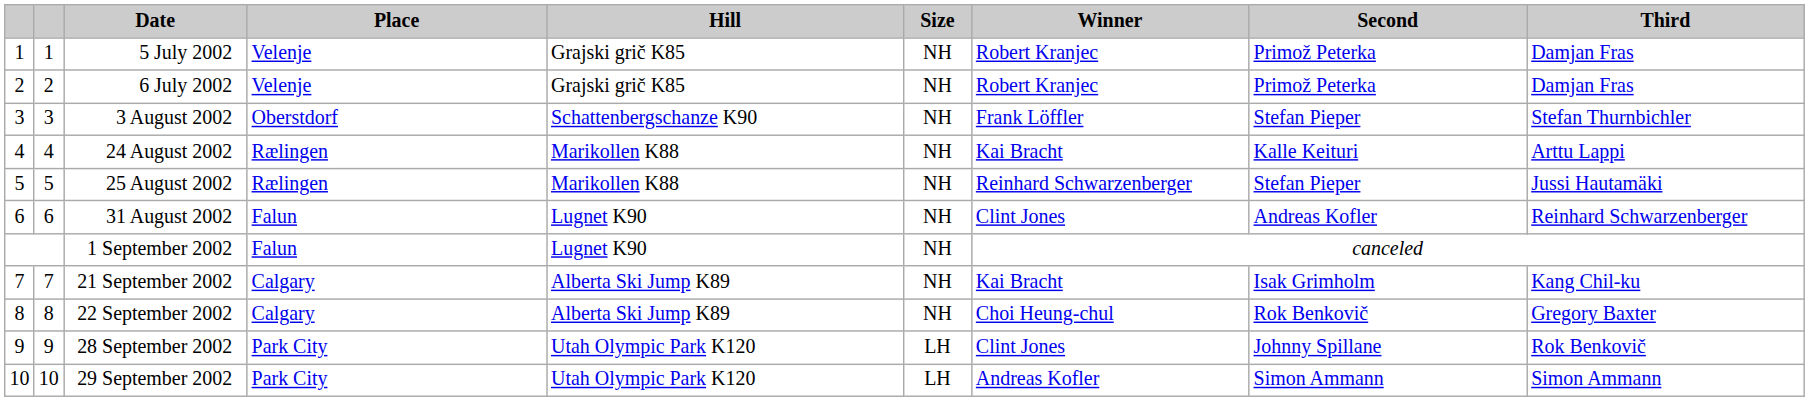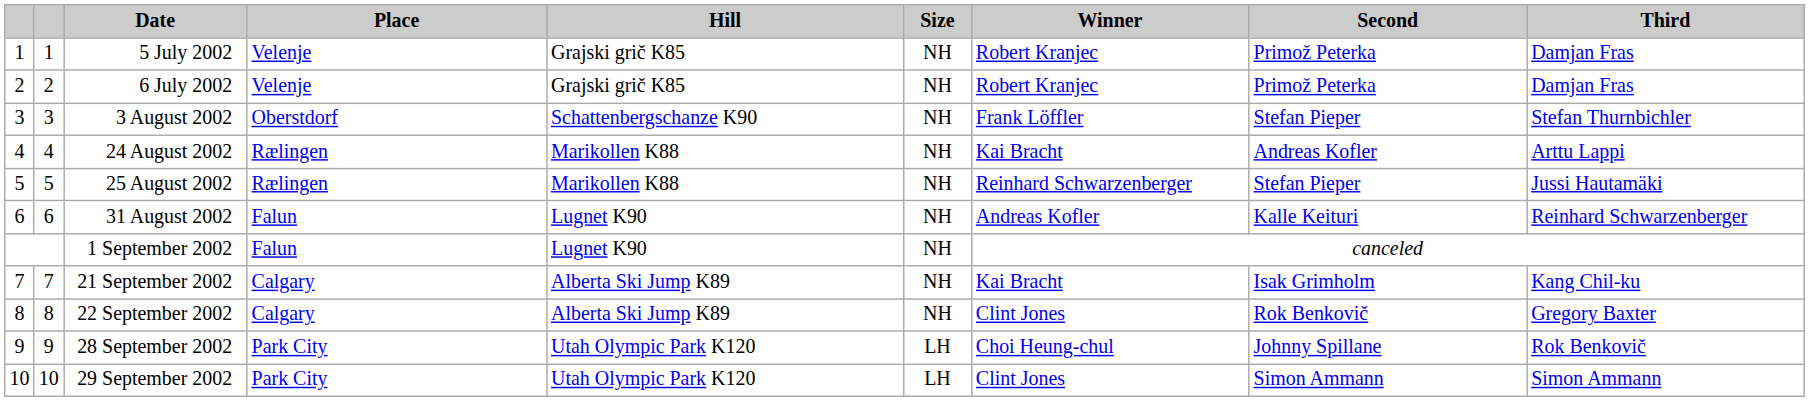(1306, 151) Kalle Keituri -> (1315, 151) Andreas Kofler
(1020, 216) Clint Jones -> (1038, 216) Andreas Kofler
(1315, 216) Andreas Kofler -> (1306, 216) Kalle Keituri
(1045, 314) Choi Heung-chul -> (1020, 314) Clint Jones
(1020, 346) Clint Jones -> (1045, 346) Choi Heung-chul
(1038, 379) Andreas Kofler -> (1020, 379) Clint Jones
